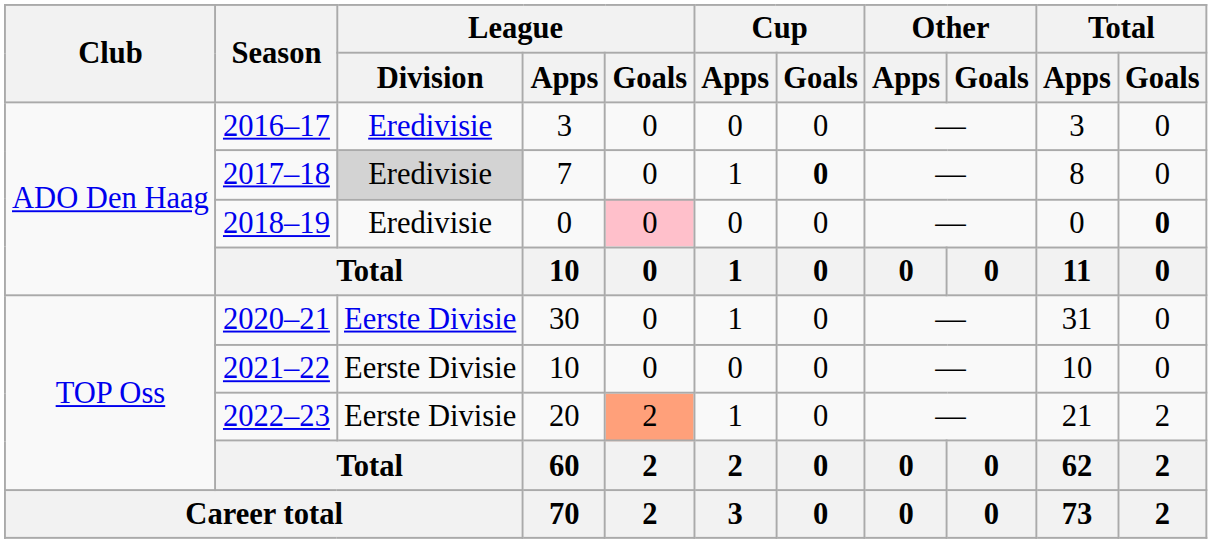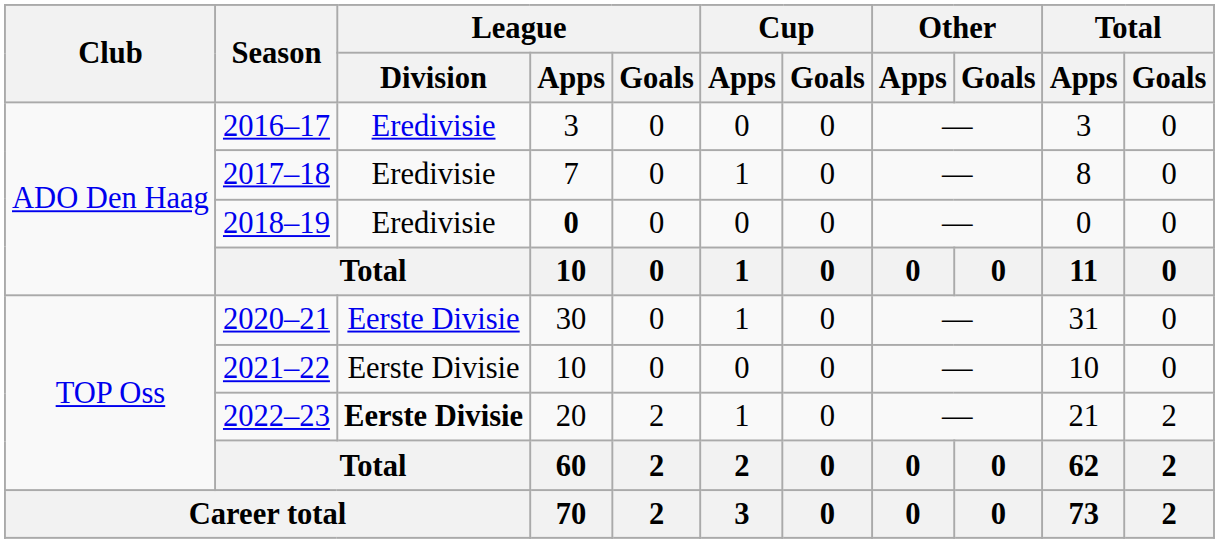(430, 174) lightgrey background -> (434, 174) no background
(821, 174) bold -> (827, 174) normal
(564, 222) normal -> (571, 222) bold
(650, 222) pink background -> (657, 222) no background
(1162, 222) bold -> (1169, 222) normal
(430, 416) normal -> (434, 416) bold
(650, 416) lightsalmon background -> (657, 416) no background
